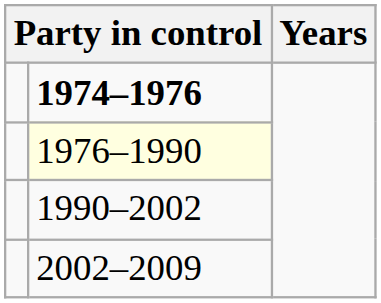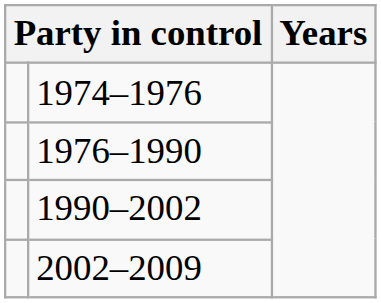(119, 92) bold -> (119, 92) normal
(119, 150) lightyellow background -> (119, 150) no background
